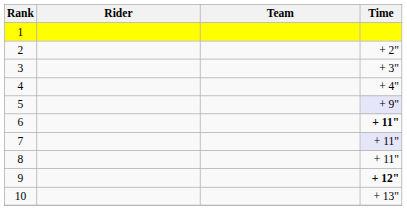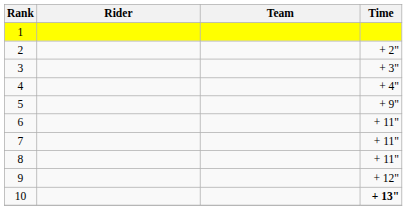(389, 104) lavender background -> (389, 104) no background
(386, 123) bold -> (386, 123) normal
(386, 141) lavender background -> (386, 141) no background
(385, 178) bold -> (386, 178) normal
(386, 196) normal -> (385, 196) bold
